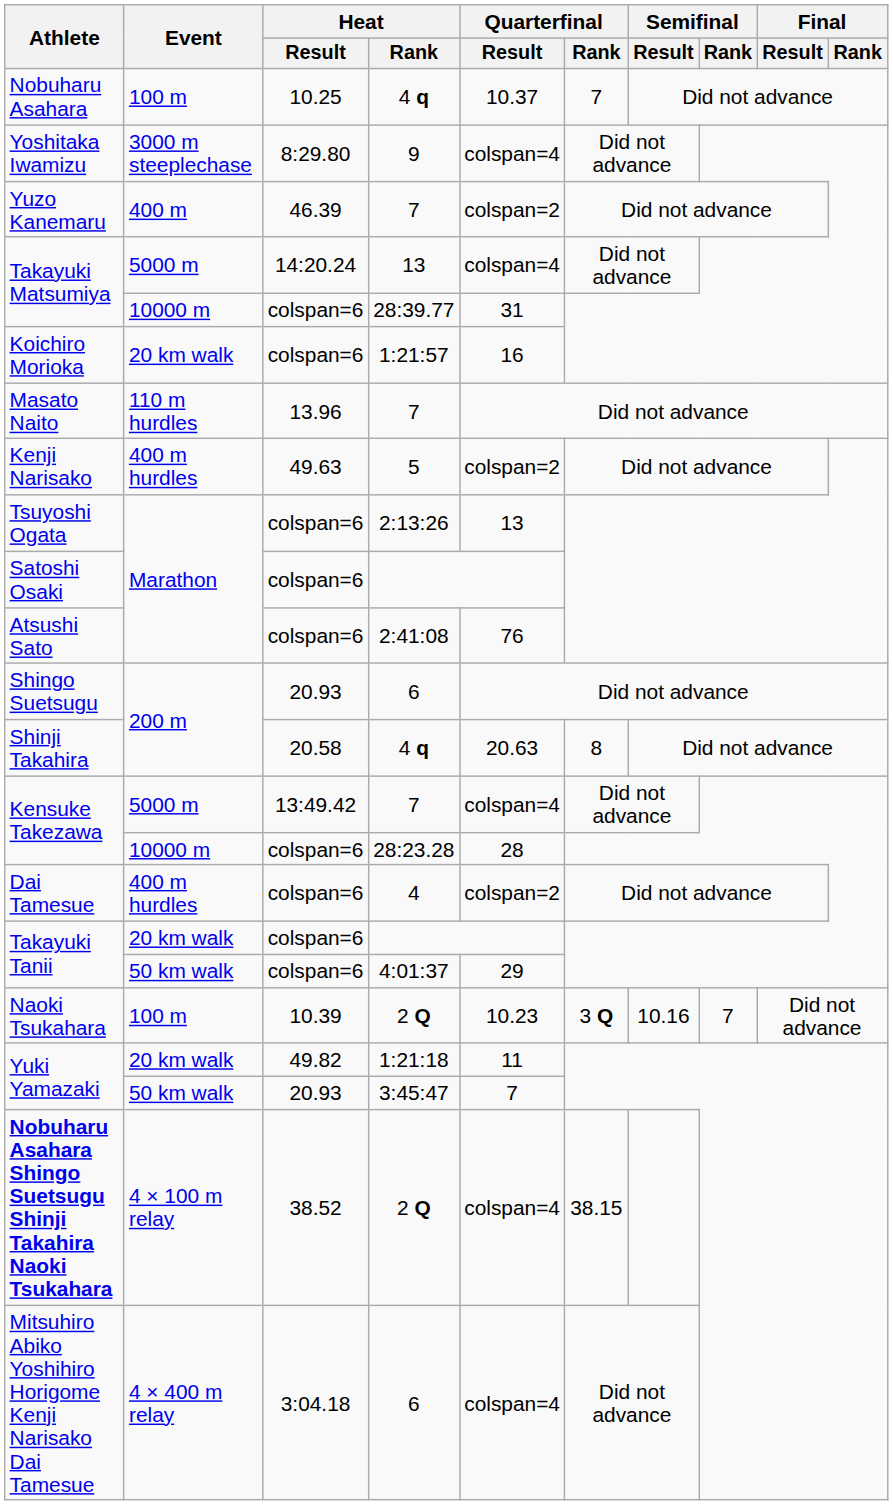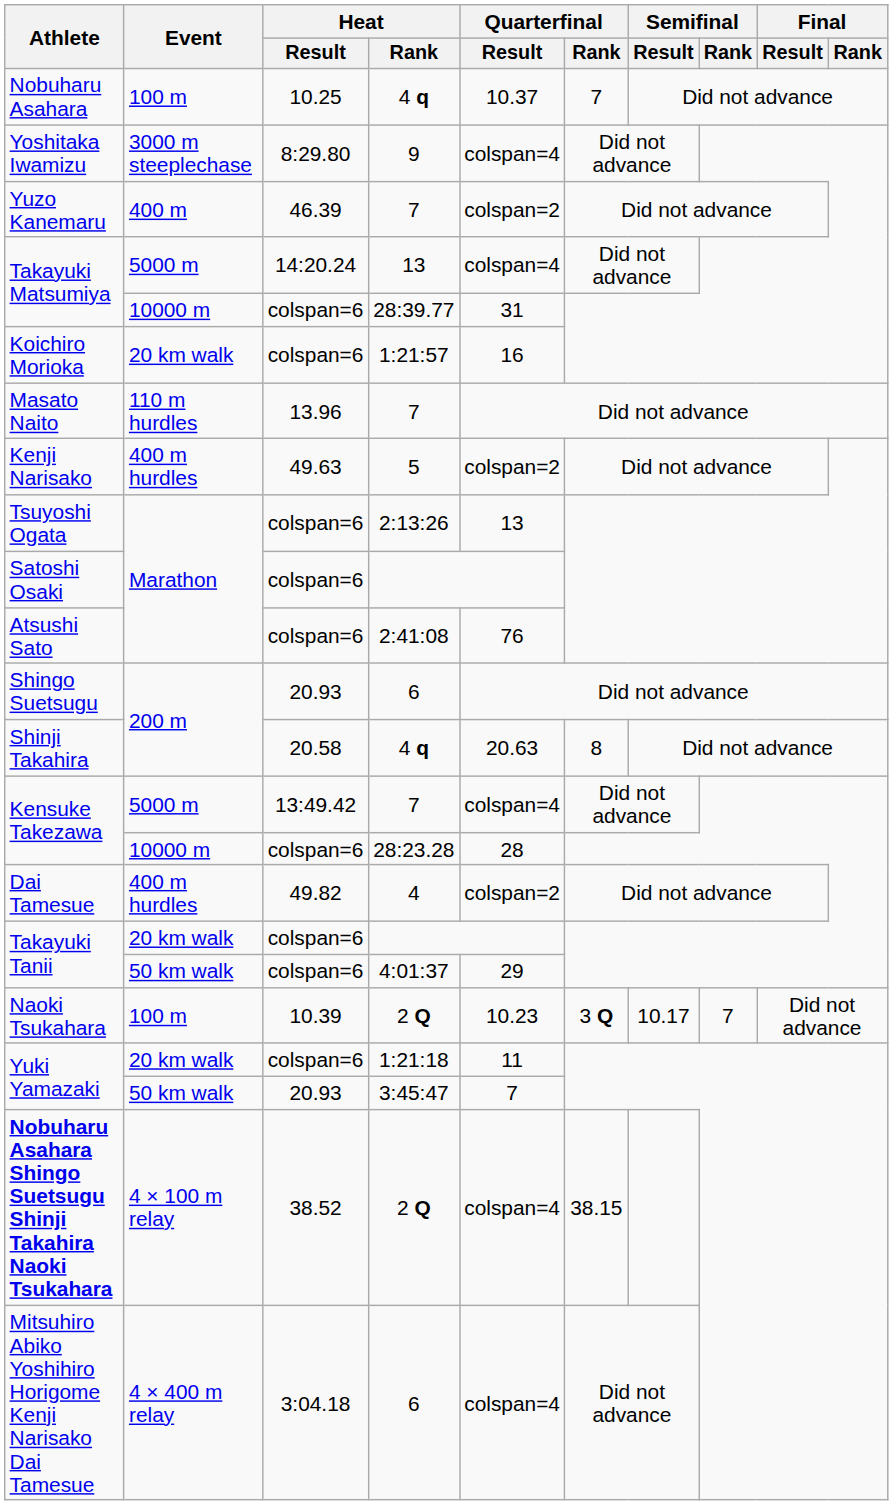(316, 894) colspan=6 -> (316, 894) 49.82
(663, 1016) 10.16 -> (663, 1016) 10.17
(316, 1060) 49.82 -> (316, 1060) colspan=6
